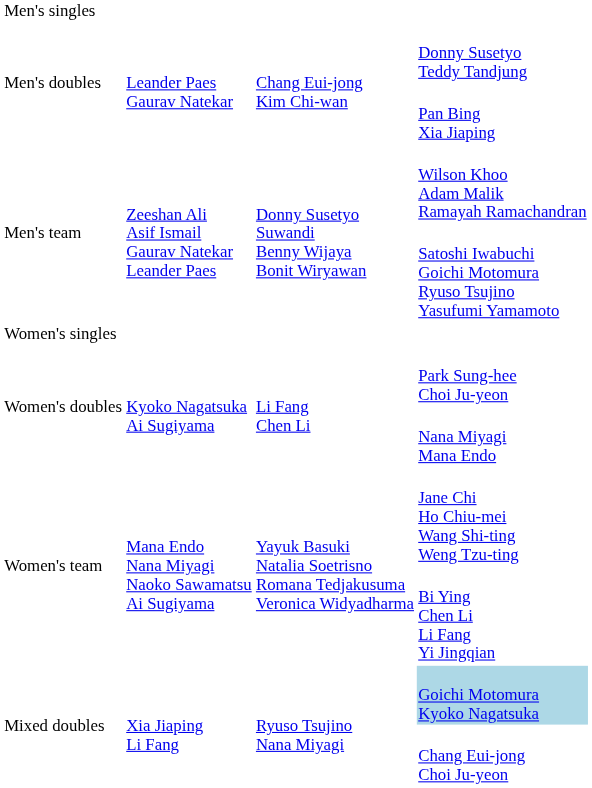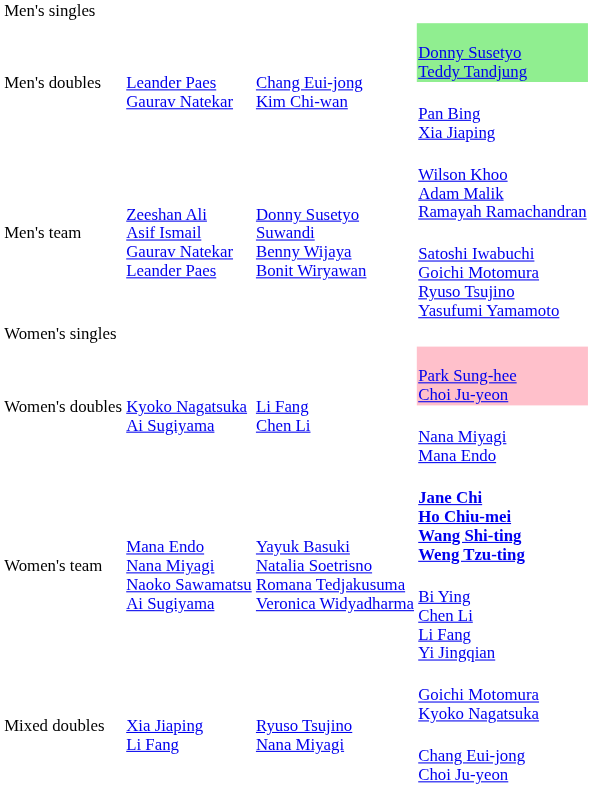(473, 62) no background -> (473, 62) lightgreen background
(467, 385) no background -> (467, 385) pink background
(468, 526) normal -> (471, 526) bold
(479, 704) lightblue background -> (479, 704) no background
